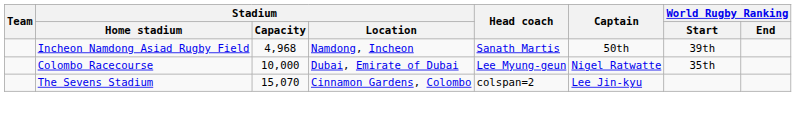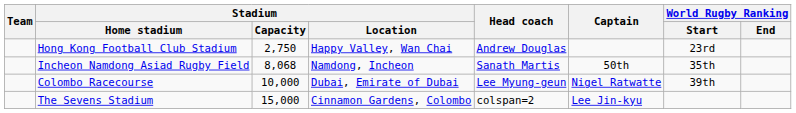+ row: (137, 48)
(280, 48) 4,968 -> (280, 65) 8,068
(702, 48) 39th -> (702, 65) 35th
(702, 65) 35th -> (702, 83) 39th
(280, 83) 15,070 -> (280, 100) 15,000
